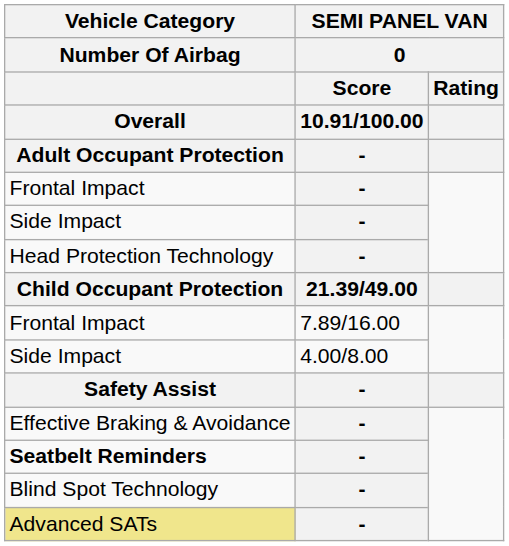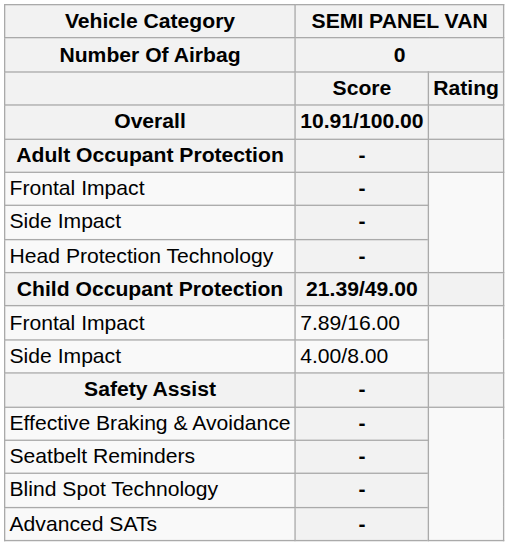(108, 456) bold -> (102, 456) normal
(83, 523) khaki background -> (83, 523) no background
